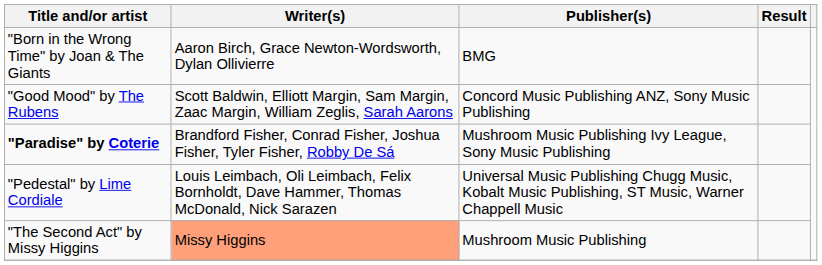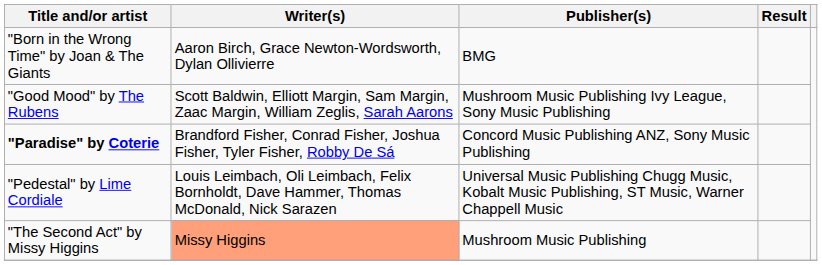(606, 104) Concord Music Publishing ANZ, Sony Music Publishing -> (594, 104) Mushroom Music Publishing Ivy League, Sony Music Publishing
(594, 144) Mushroom Music Publishing Ivy League, Sony Music Publishing -> (606, 144) Concord Music Publishing ANZ, Sony Music Publishing
